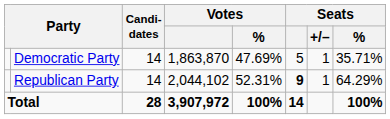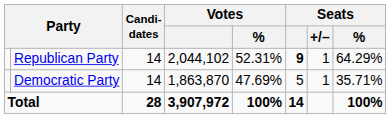rows swapped: (66, 80) <-> (67, 59)
